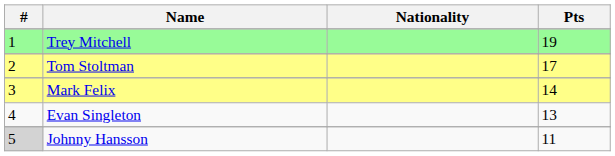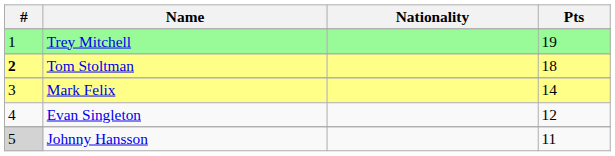(12, 65) normal -> (12, 65) bold
(549, 65) 17 -> (549, 65) 18
(549, 114) 13 -> (549, 114) 12
